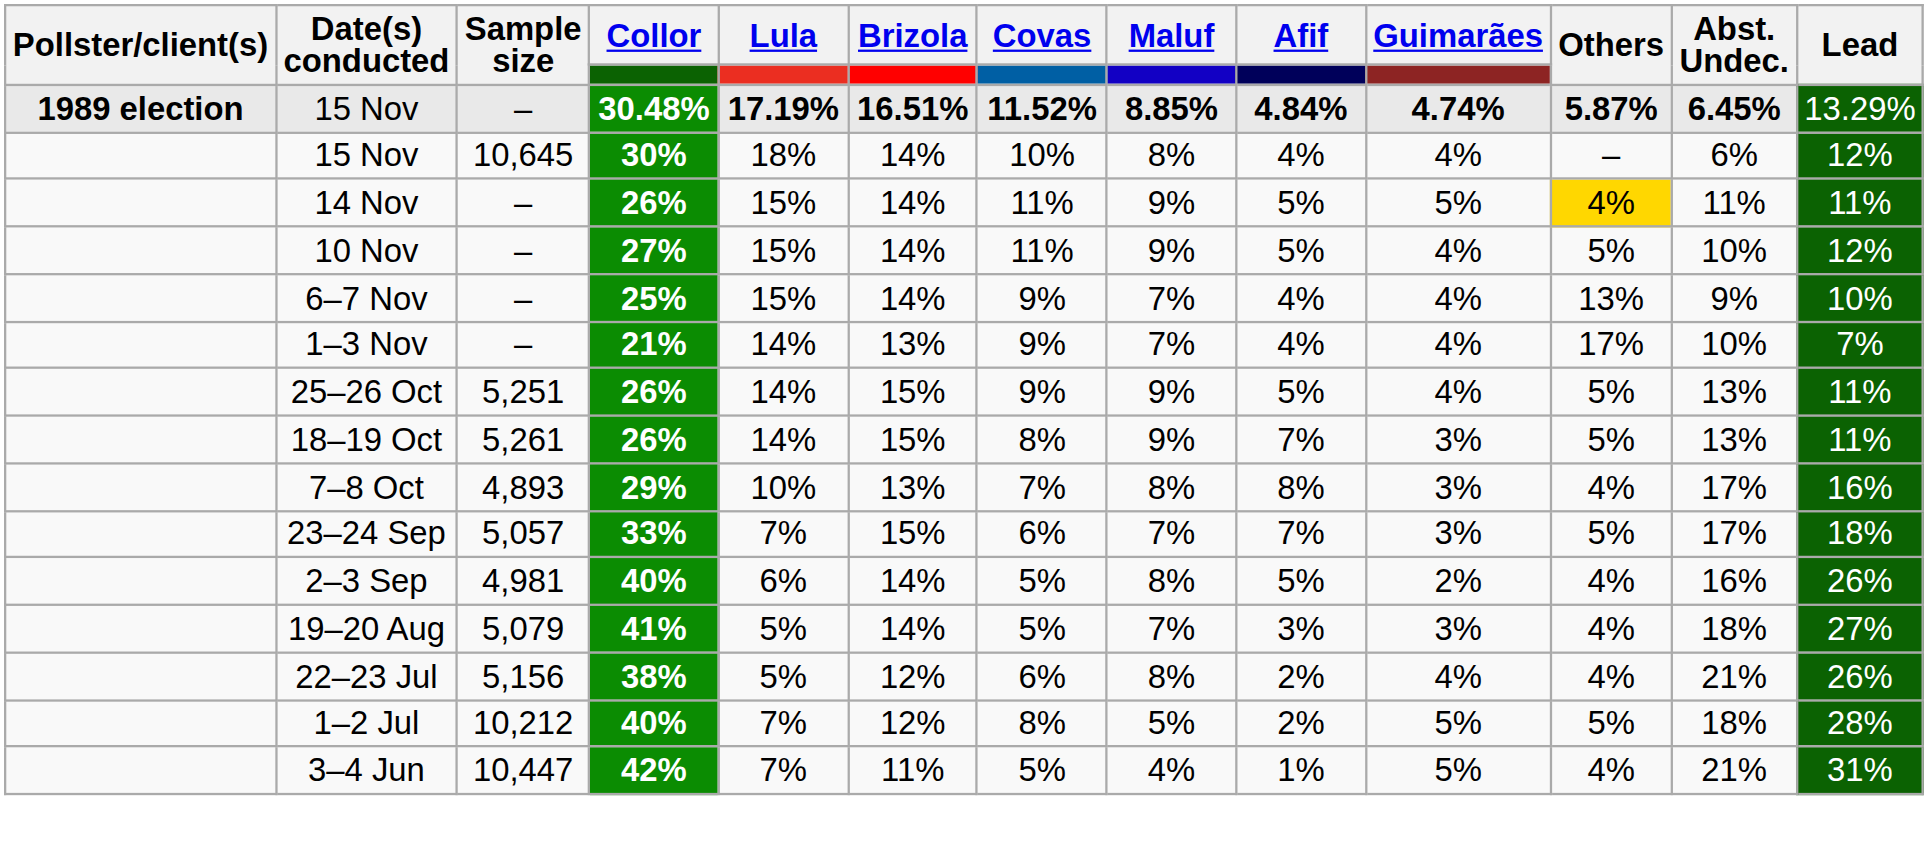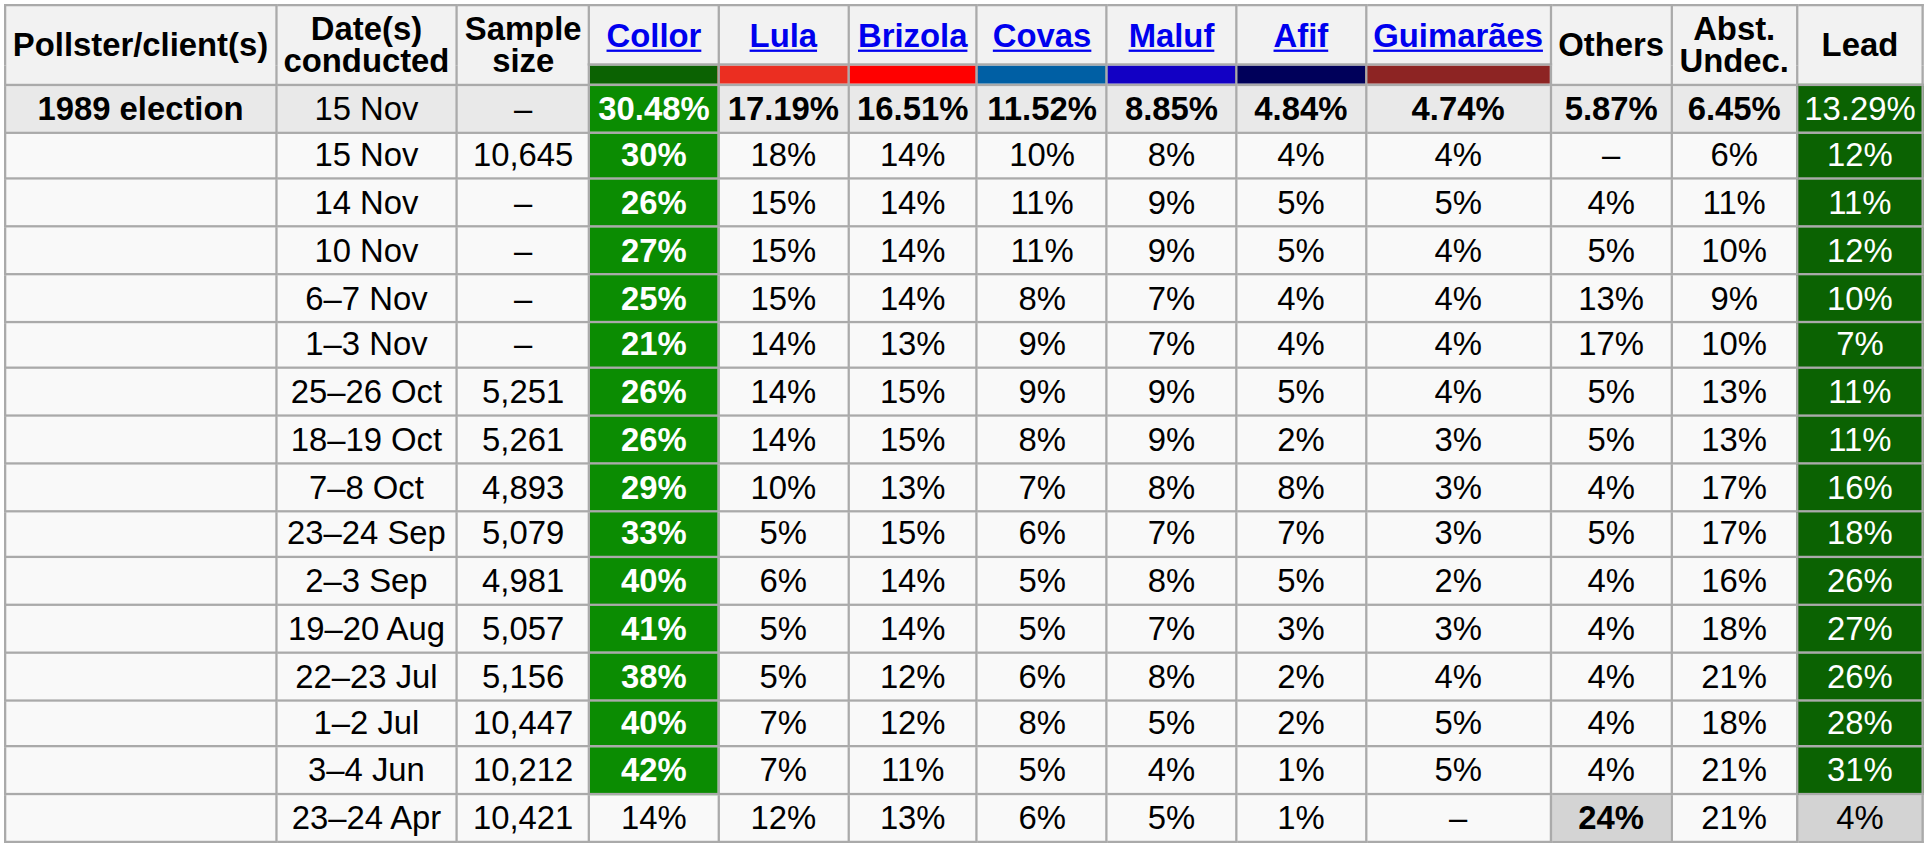(1611, 203) gold background -> (1611, 203) no background
(1042, 298) 9% -> (1042, 298) 8%
(1301, 440) 7% -> (1301, 440) 2%
(523, 534) 5,057 -> (523, 534) 5,079
(783, 534) 7% -> (783, 534) 5%
(523, 629) 5,079 -> (523, 629) 5,057
(523, 723) 10,212 -> (523, 723) 10,447
(1611, 723) 5% -> (1611, 723) 4%
(523, 771) 10,447 -> (523, 771) 10,212
+ row: (366, 818)
